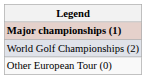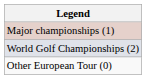(64, 31) bold -> (61, 31) normal
